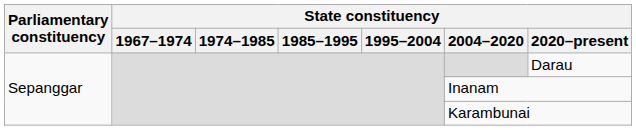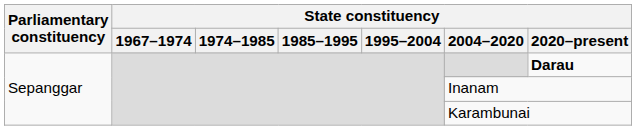(552, 64) normal -> (553, 64) bold
